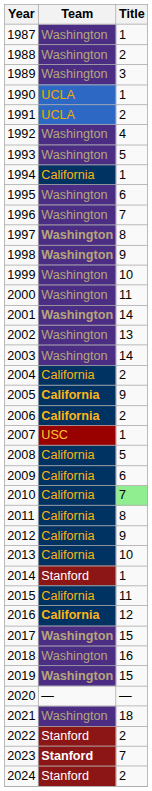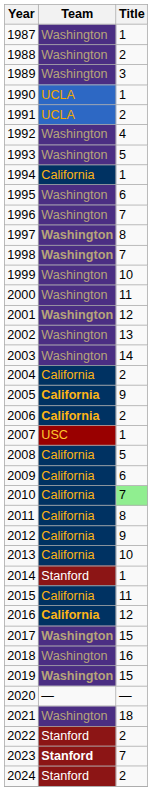(122, 255) 9 -> (122, 255) 7
(126, 315) 14 -> (126, 315) 12
